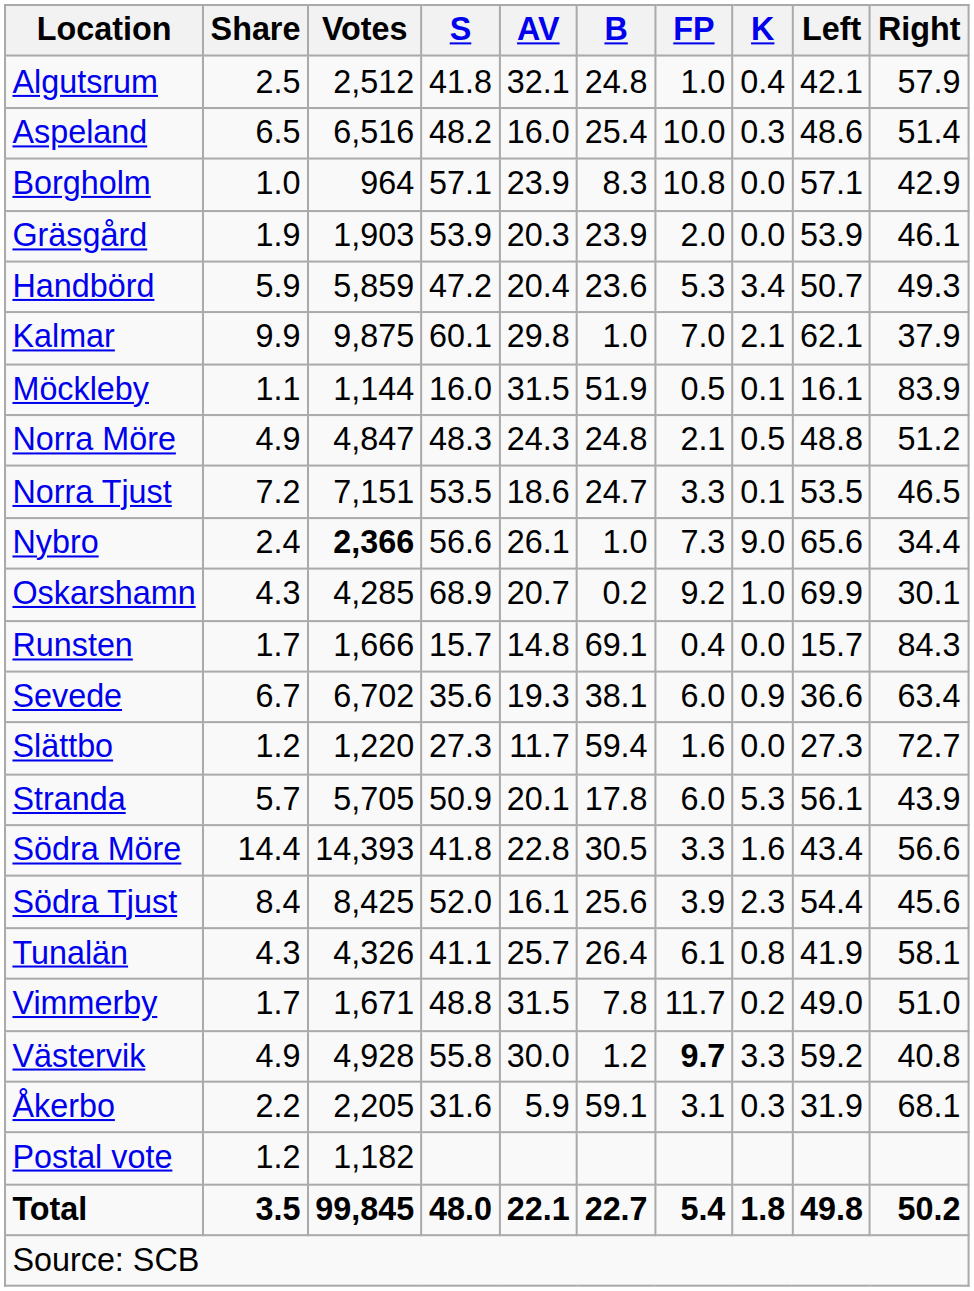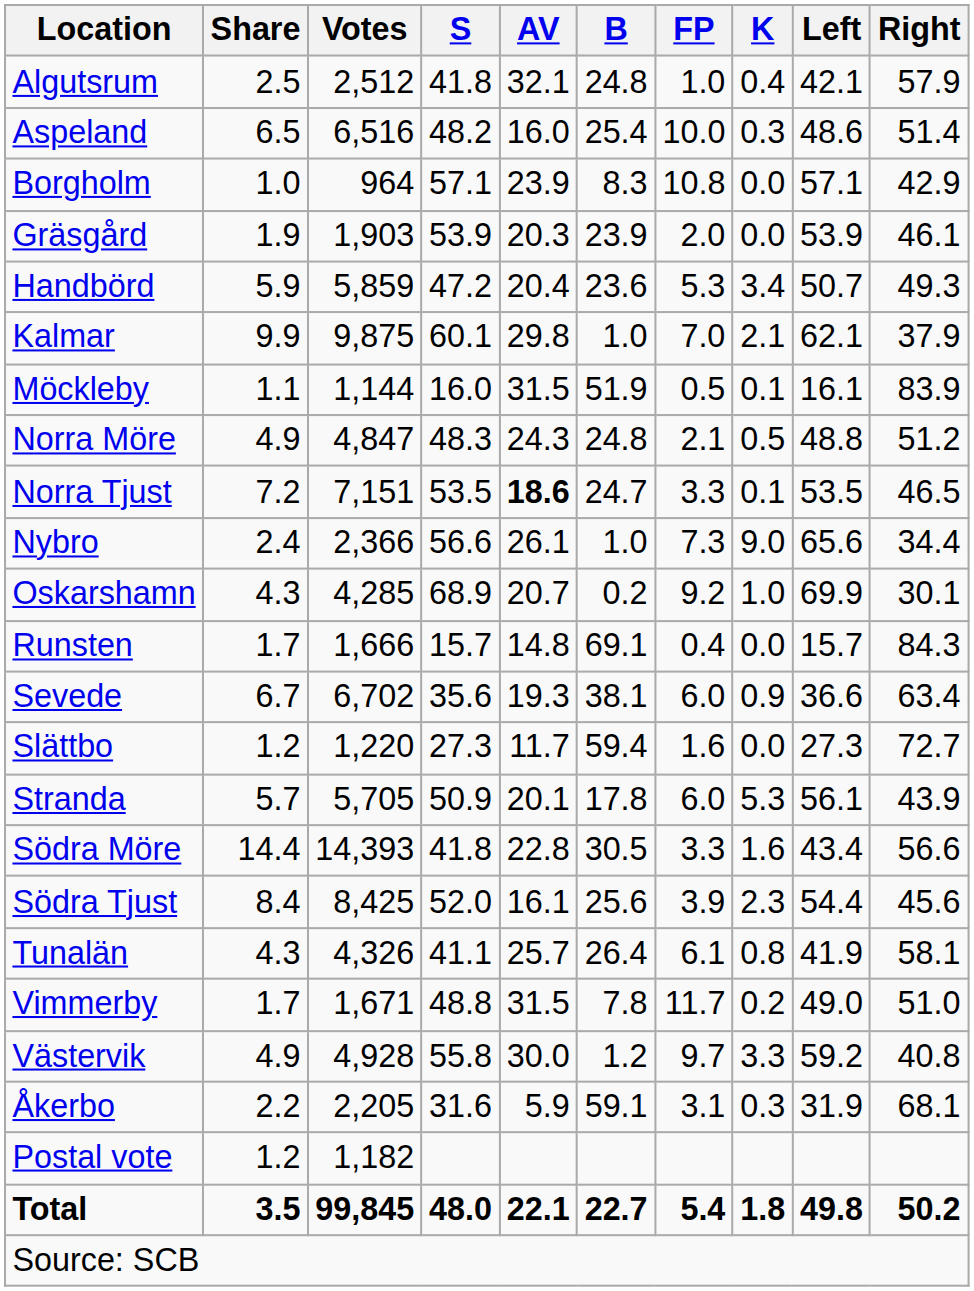(538, 491) normal -> (538, 491) bold
(374, 542) bold -> (374, 542) normal
(703, 1055) bold -> (703, 1055) normal
